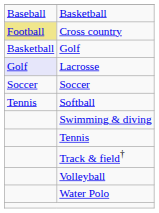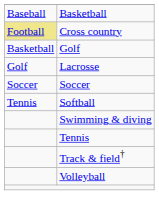(17, 66) lavender background -> (17, 66) no background
- row: (84, 194)
